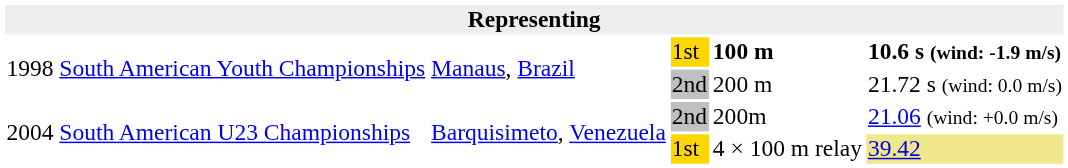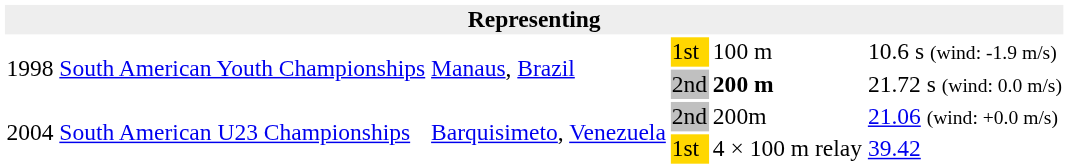(743, 51) bold -> (743, 51) normal
(965, 51) bold -> (962, 51) normal
(743, 84) normal -> (743, 84) bold
(894, 148) khaki background -> (894, 148) no background
